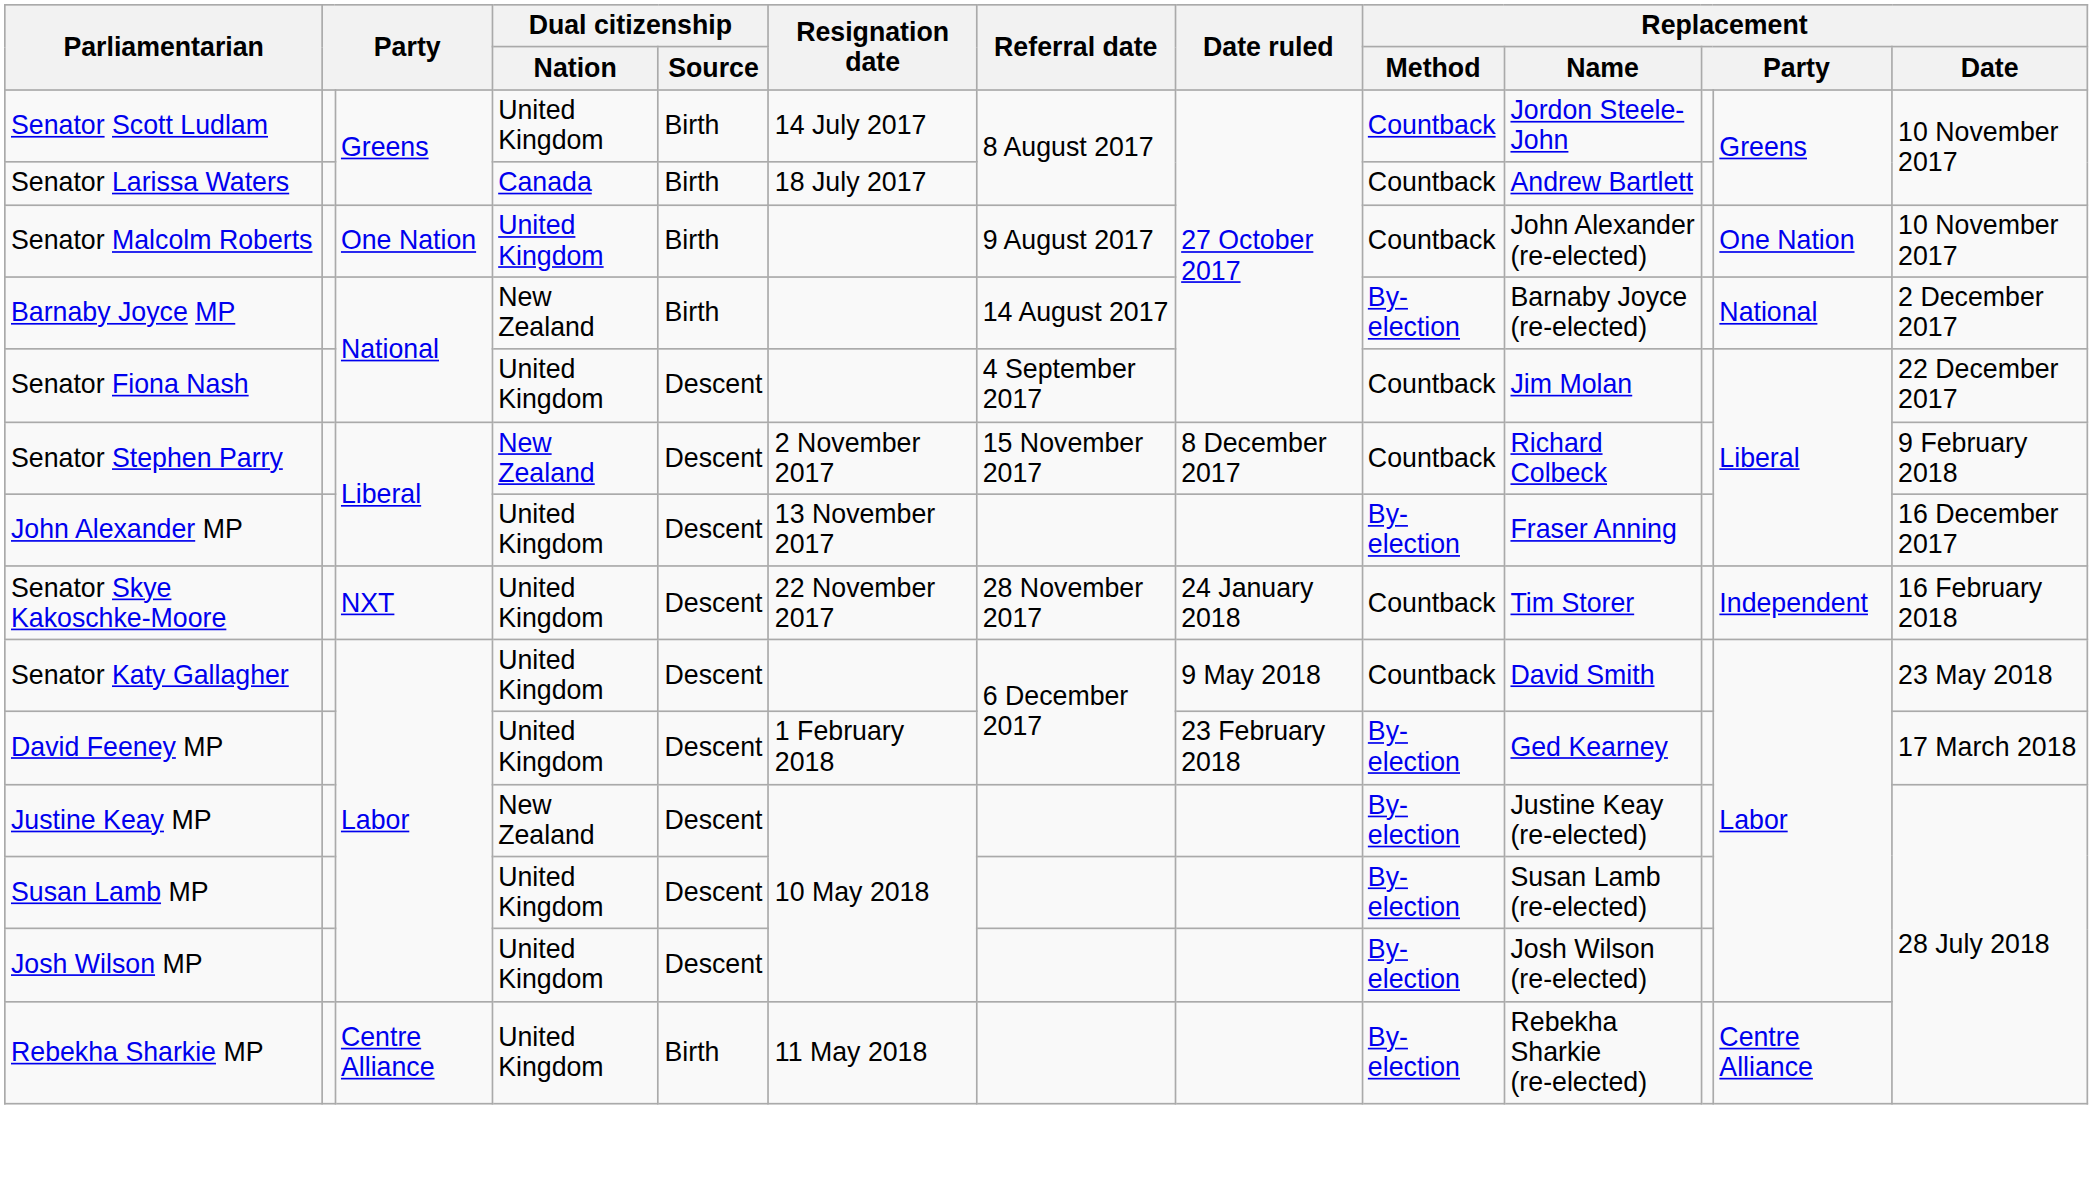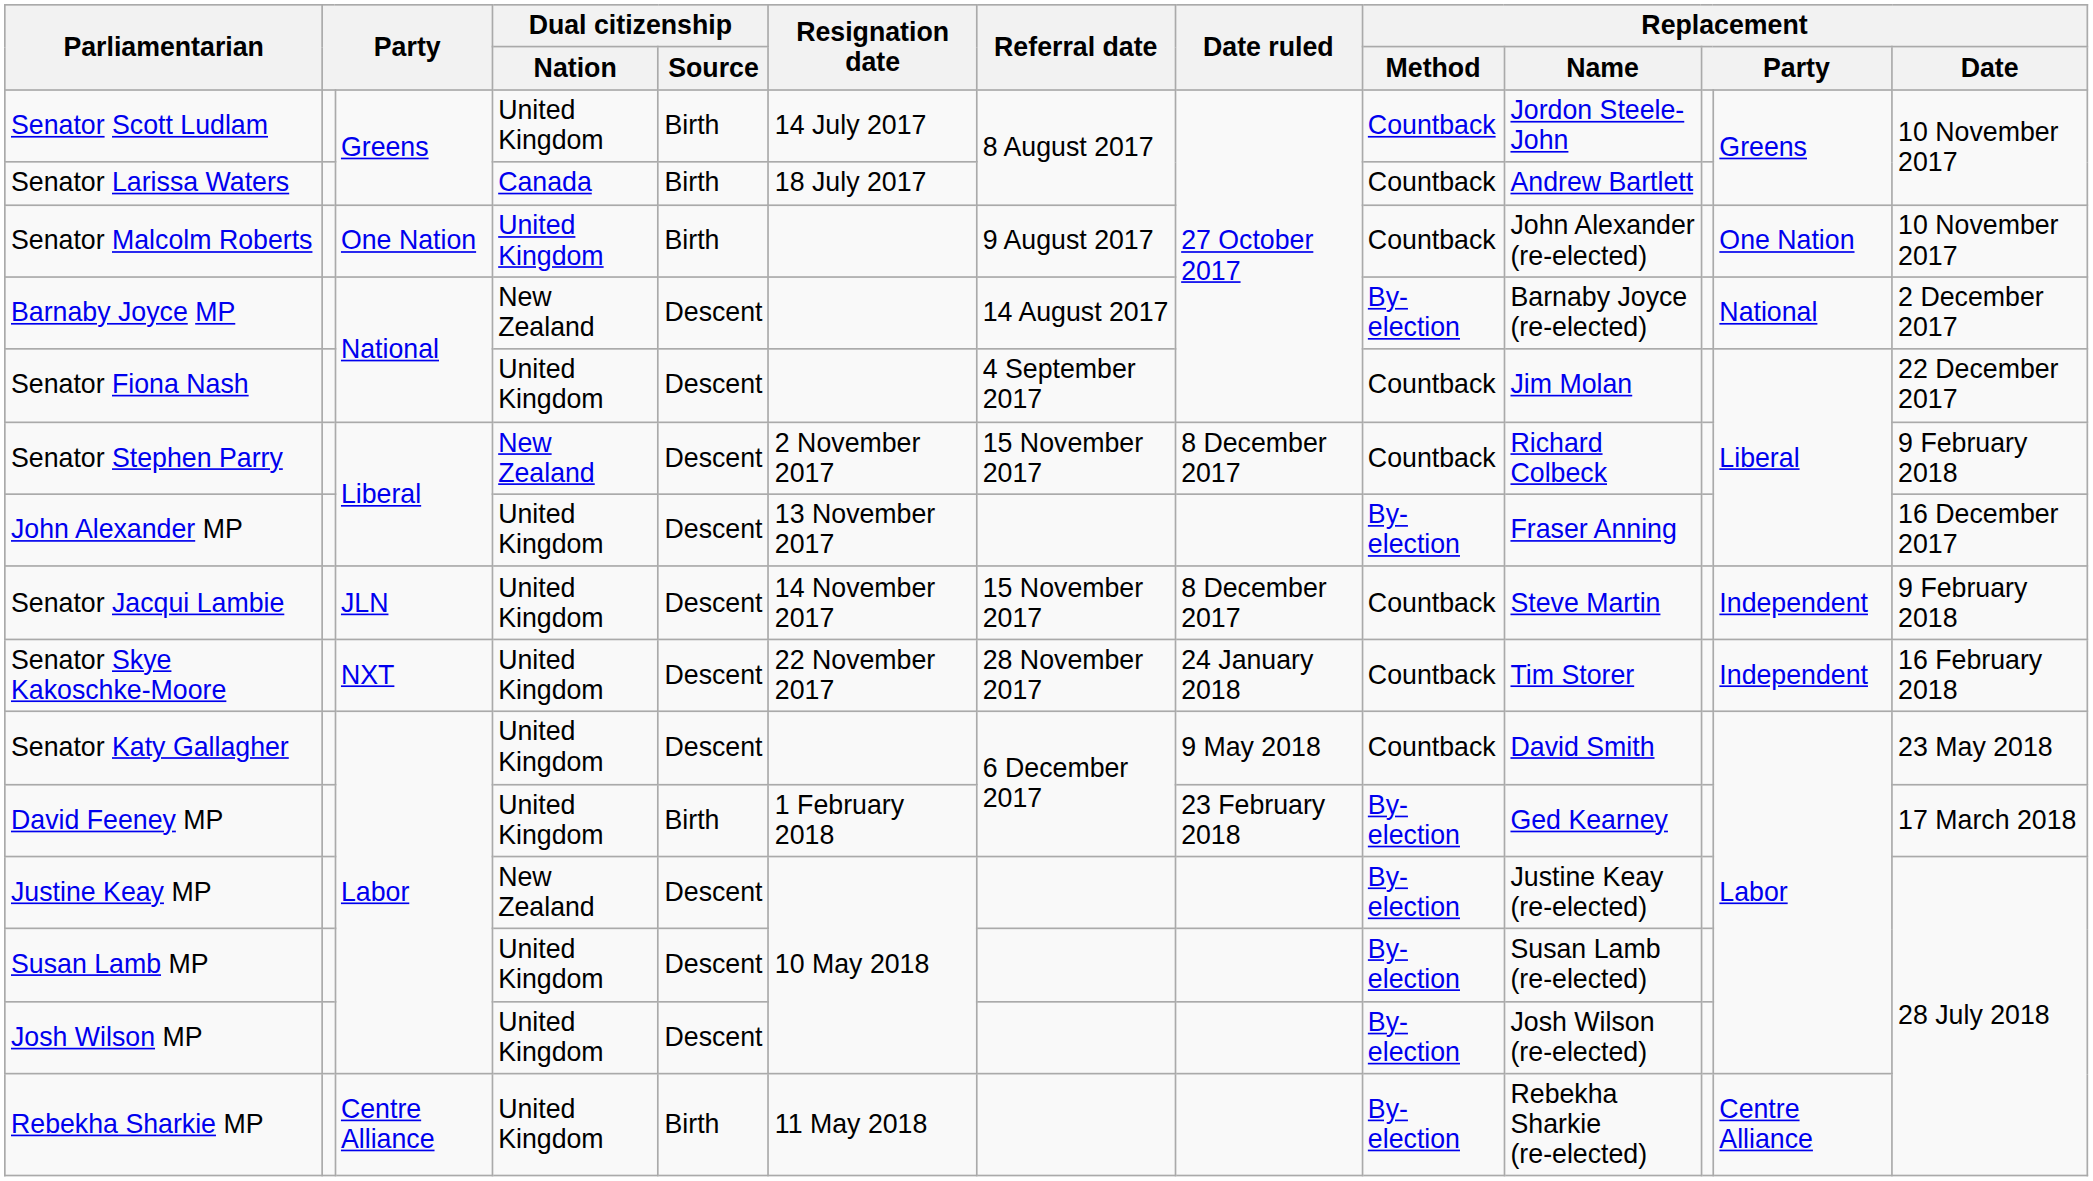(692, 312) Birth -> (714, 312) Descent
+ row: (148, 602)
(714, 747) Descent -> (692, 819) Birth
